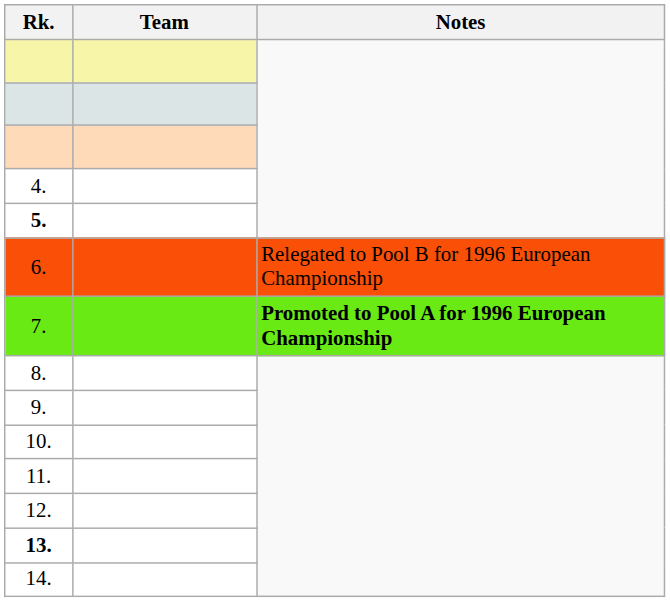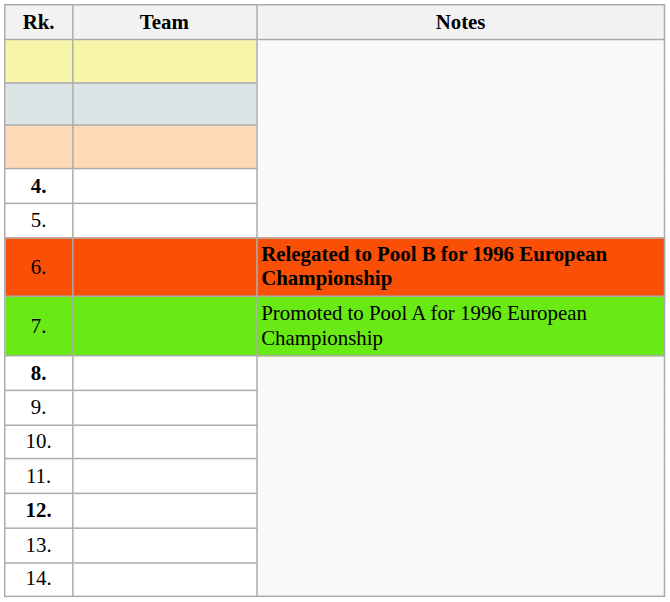(39, 185) normal -> (39, 185) bold
(39, 220) bold -> (39, 220) normal
(426, 267) normal -> (434, 267) bold
(433, 326) bold -> (424, 326) normal
(39, 373) normal -> (39, 373) bold
(39, 510) normal -> (39, 510) bold
(39, 545) bold -> (39, 545) normal
